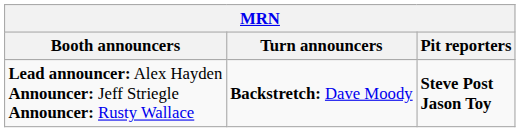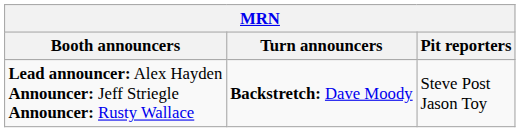(457, 93) bold -> (455, 93) normal
